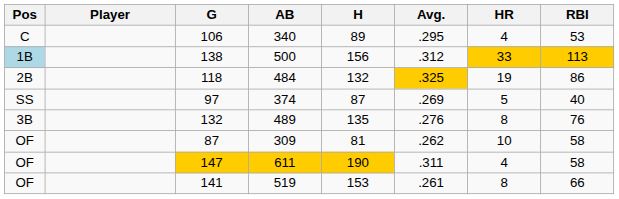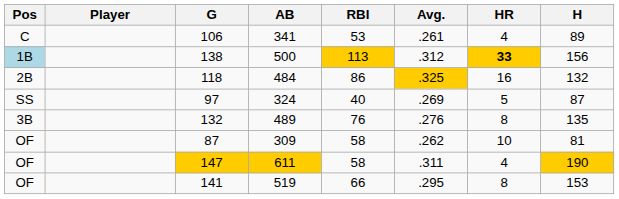columns swapped: (358, 15) <-> (577, 15)
(285, 36) 340 -> (285, 36) 341
(431, 36) .295 -> (431, 36) .261
(504, 57) normal -> (504, 57) bold
(504, 78) 19 -> (504, 78) 16
(285, 99) 374 -> (285, 99) 324
(431, 183) .261 -> (431, 183) .295
